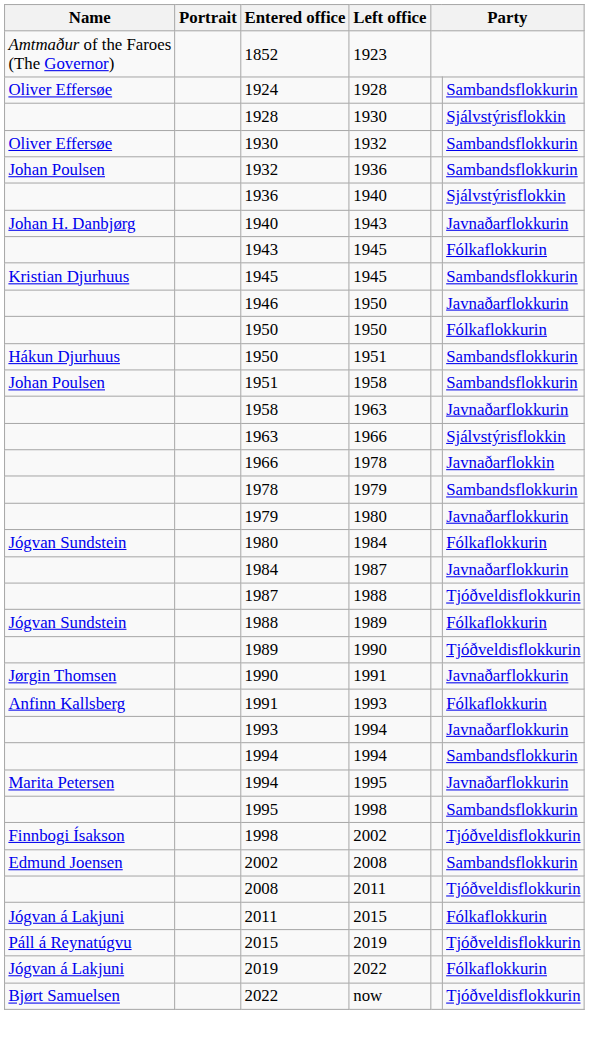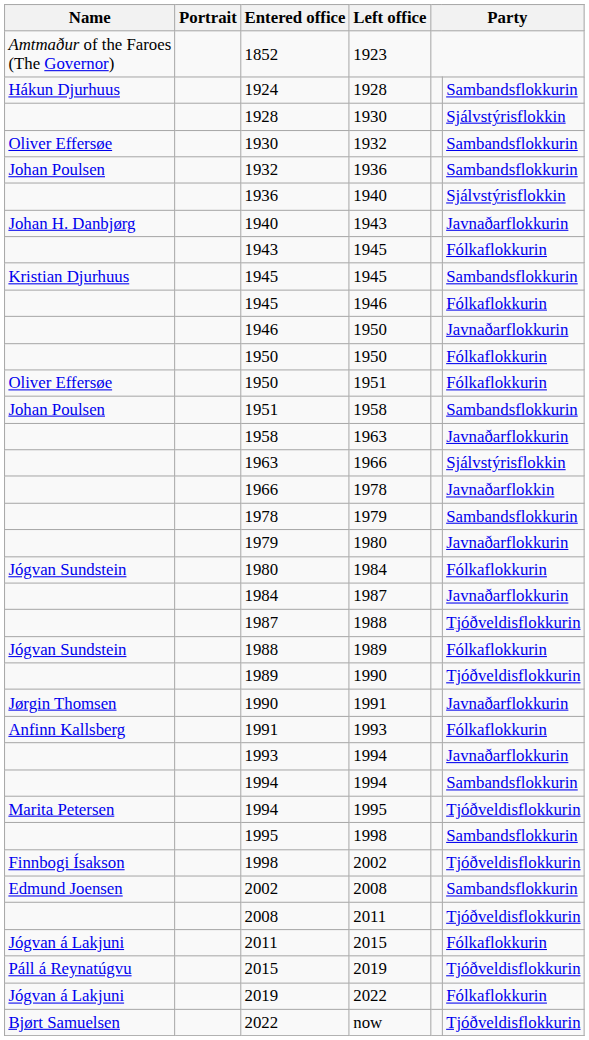(60, 90) Oliver Effersøe -> (64, 90) Hákun Djurhuus
+ row: (261, 303)
(64, 356) Hákun Djurhuus -> (60, 383) Oliver Effersøe
(512, 356) Sambandsflokkurin -> (497, 383) Fólkaflokkurin
(507, 782) Javnaðarflokkurin -> (513, 809) Tjóðveldisflokkurin
